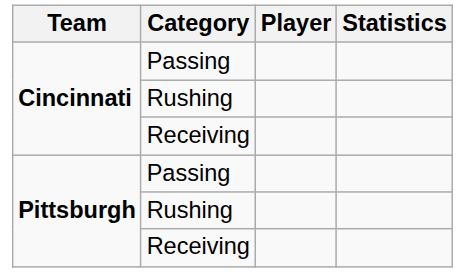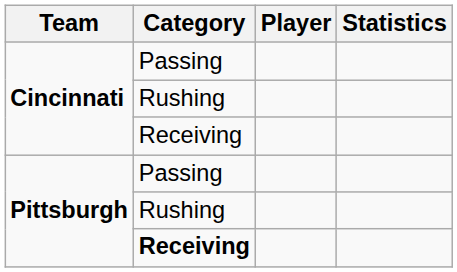(198, 247) normal -> (194, 247) bold
